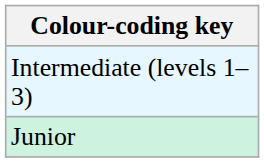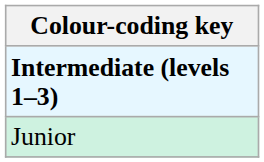(130, 81) normal -> (120, 81) bold
